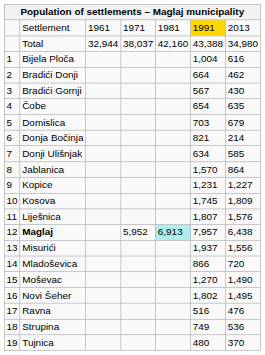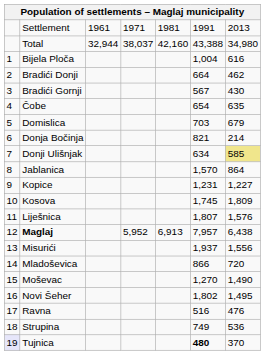(204, 28) gold background -> (204, 28) no background
(236, 153) no background -> (236, 153) khaki background
(170, 232) paleturquoise background -> (170, 232) no background
(12, 342) no background -> (12, 342) lavender background
(201, 342) normal -> (201, 342) bold
